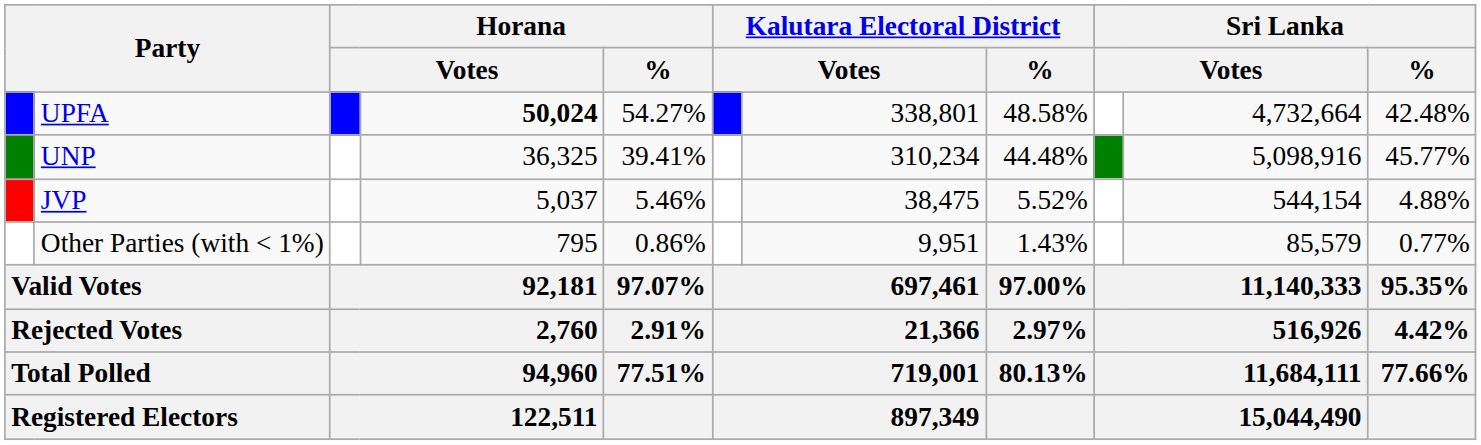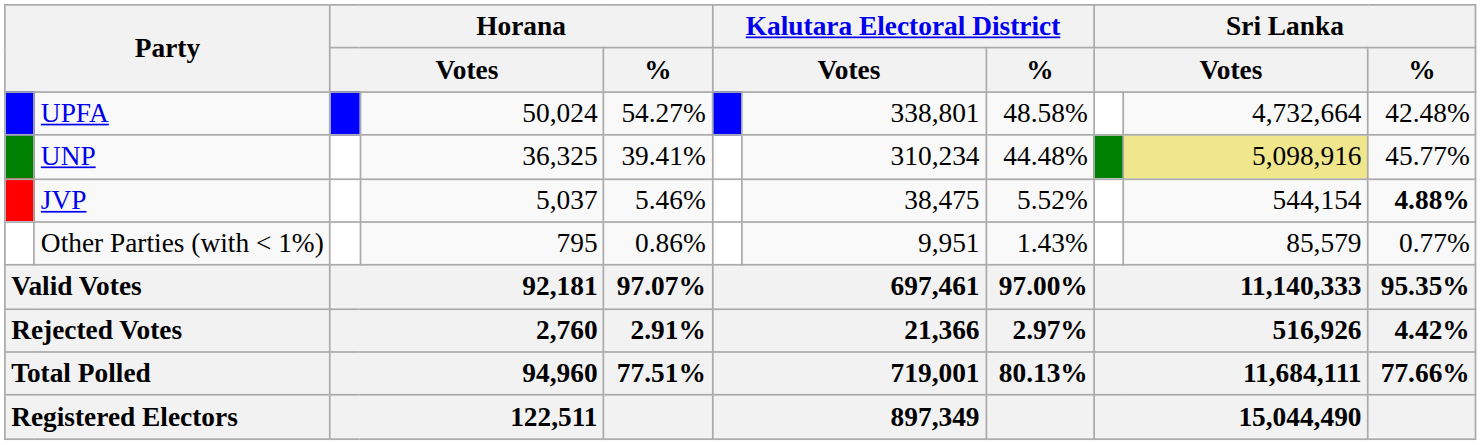(560, 112) bold -> (560, 112) normal
(1307, 156) no background -> (1307, 156) khaki background
(1434, 199) normal -> (1432, 199) bold
